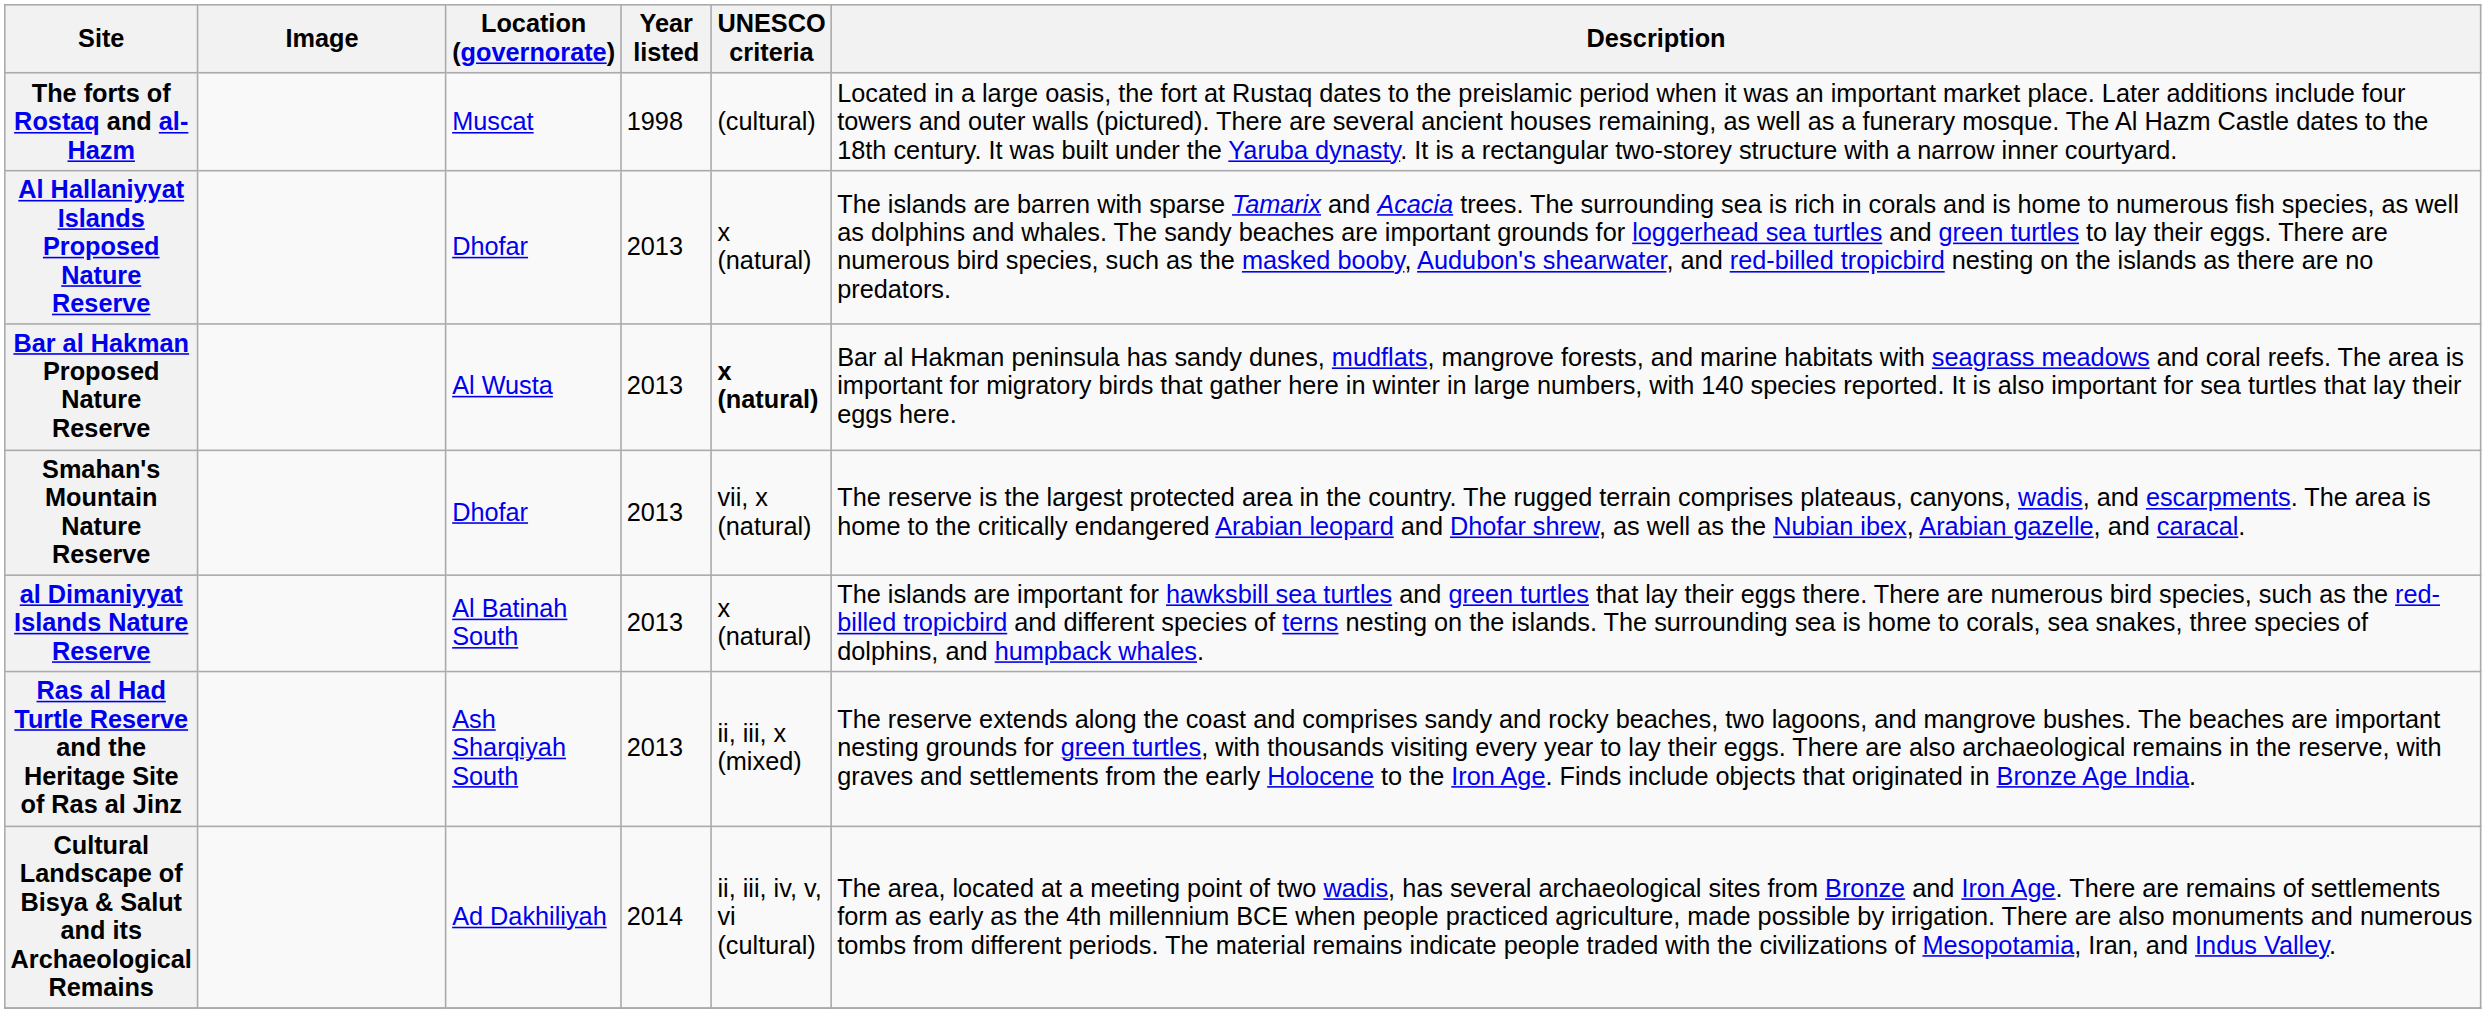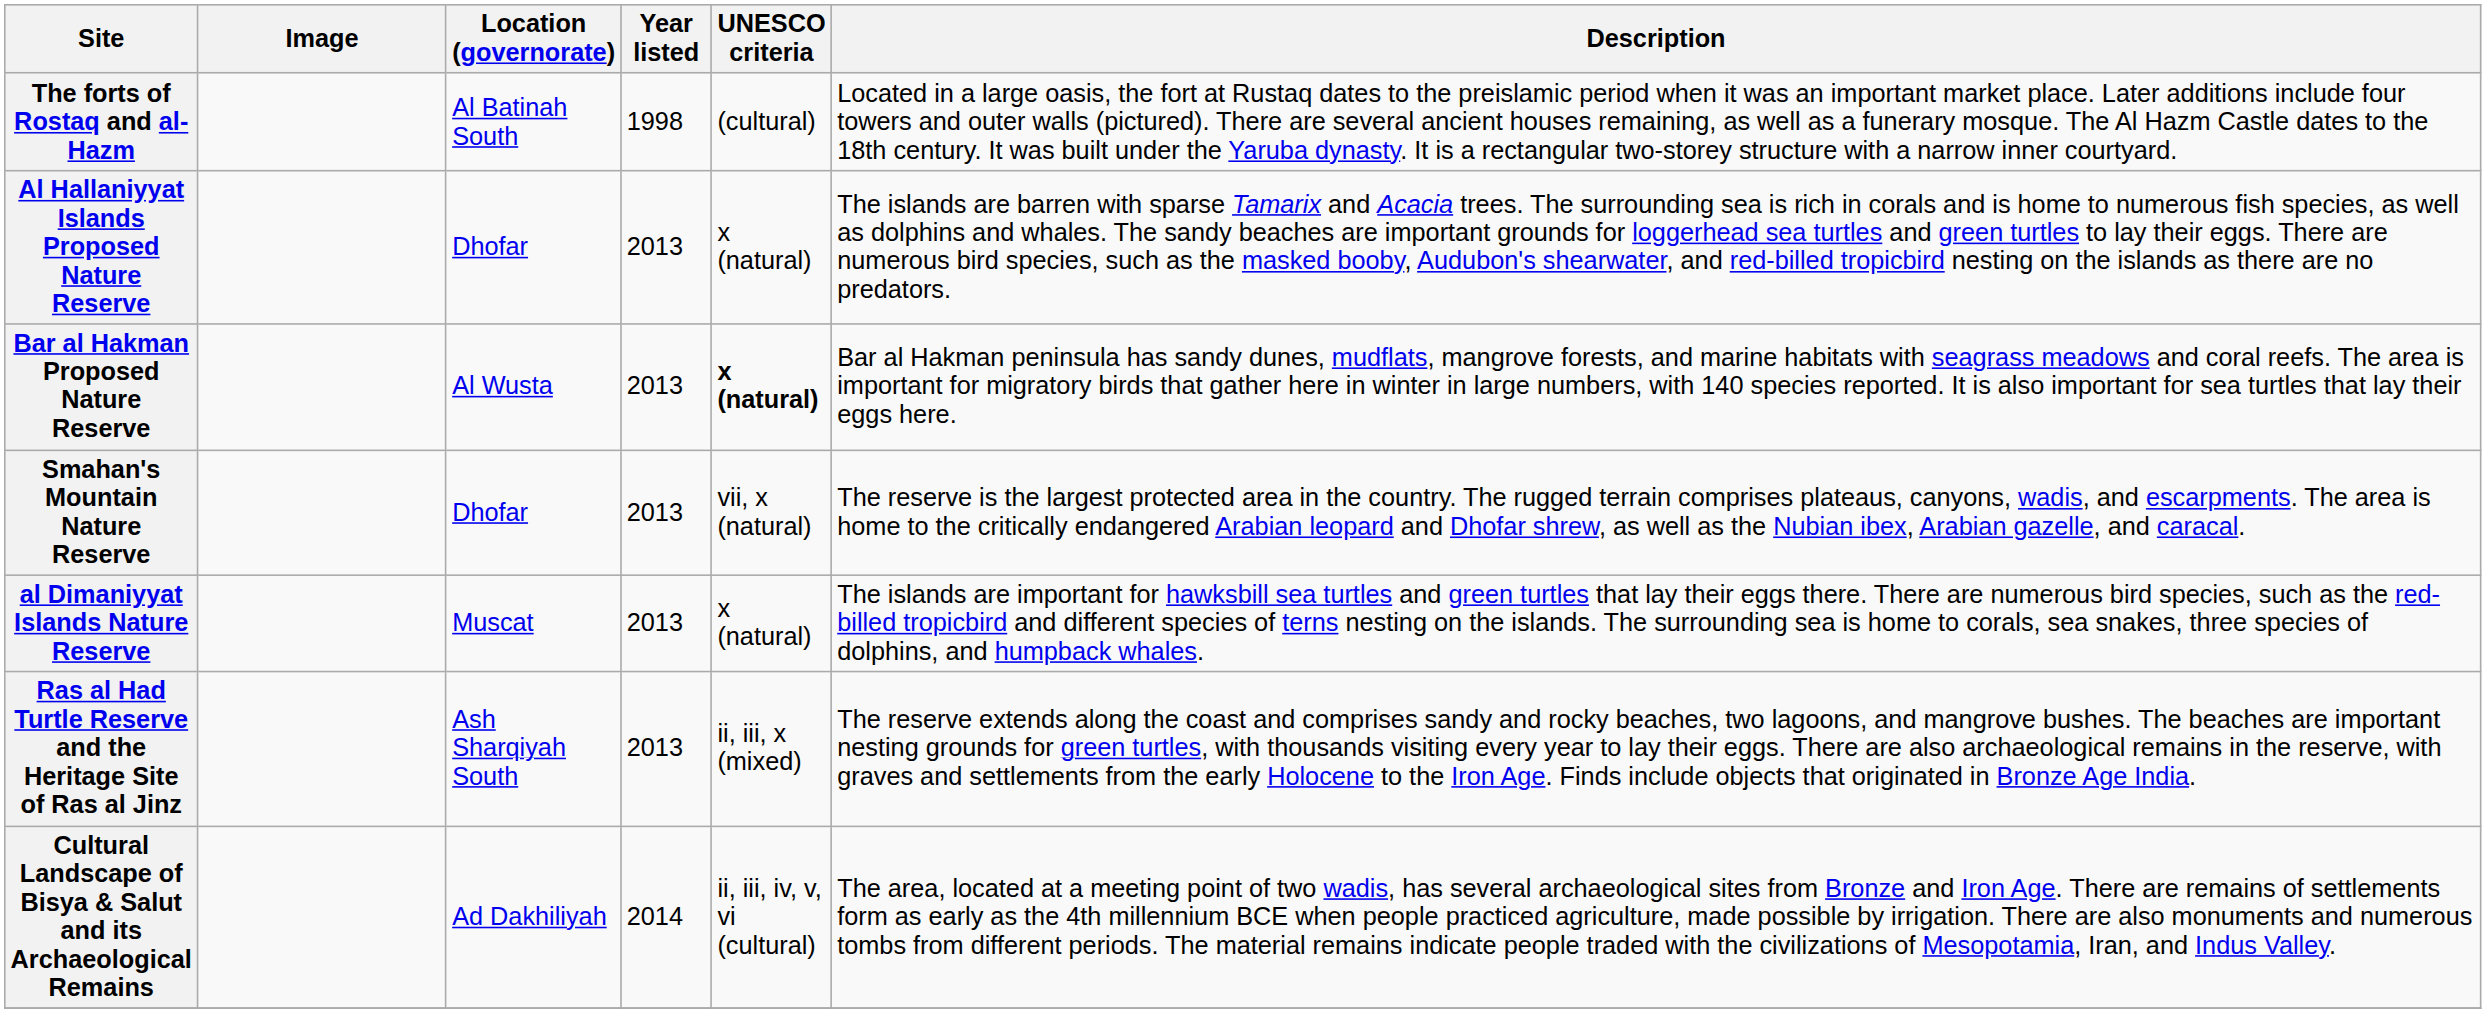(493, 121) Muscat -> (510, 121) Al Batinah South
(510, 623) Al Batinah South -> (493, 623) Muscat
